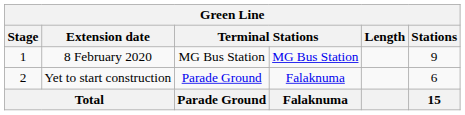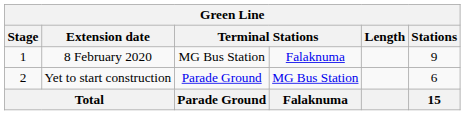(315, 57) MG Bus Station -> (315, 57) Falaknuma
(315, 78) Falaknuma -> (315, 78) MG Bus Station
